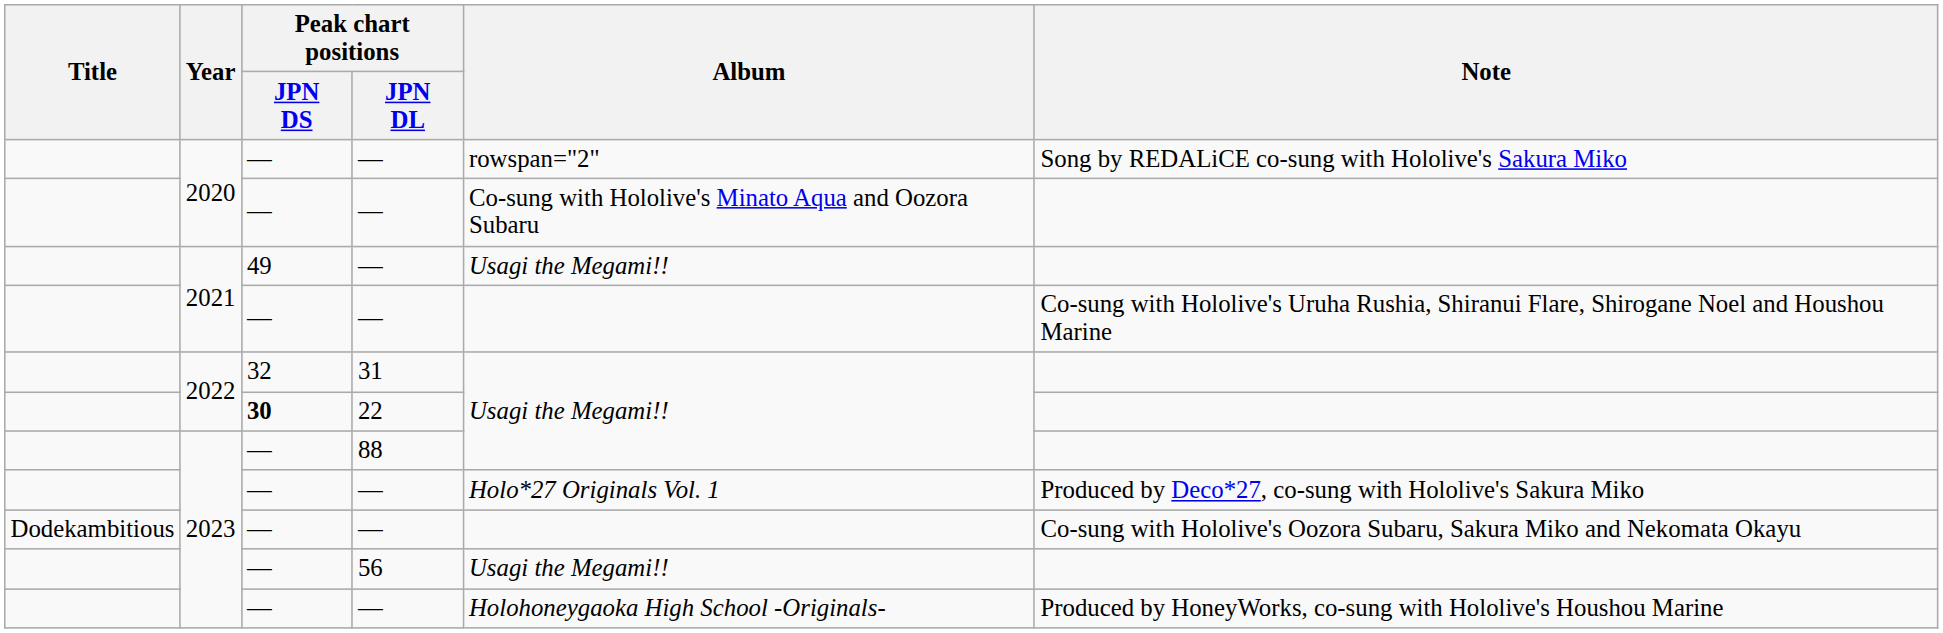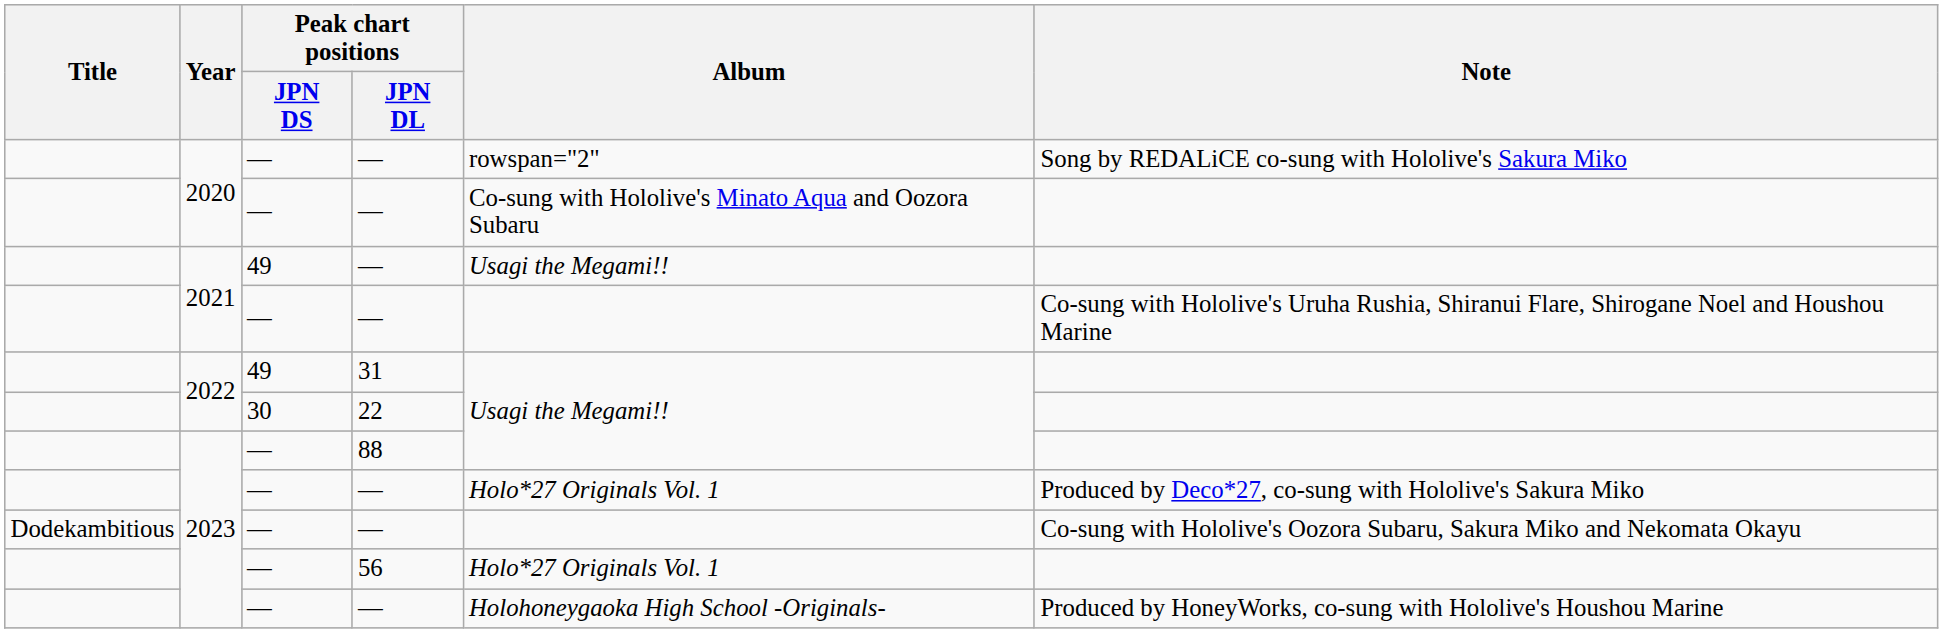(259, 371) 32 -> (259, 371) 49
(259, 411) bold -> (259, 411) normal
(569, 568) Usagi the Megami!! -> (594, 568) Holo*27 Originals Vol. 1
